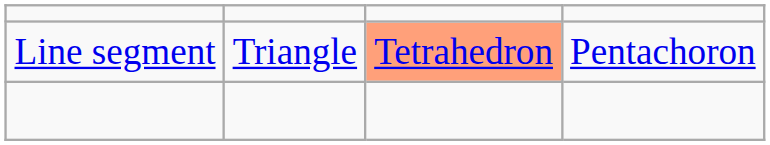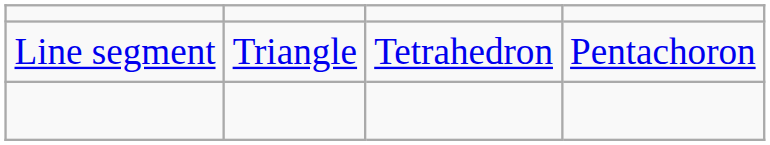(464, 51) lightsalmon background -> (464, 51) no background
